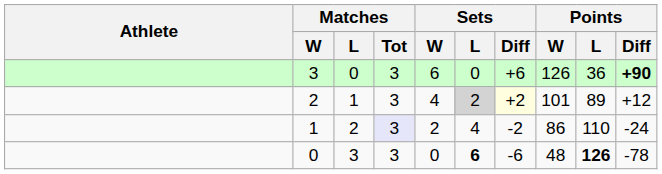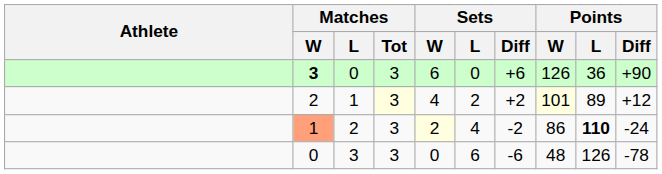(313, 73) normal -> (313, 73) bold
(636, 73) bold -> (636, 73) normal
(394, 100) no background -> (394, 100) lightyellow background
(475, 100) lightgrey background -> (475, 100) no background
(515, 100) lightyellow background -> (515, 100) no background
(556, 100) no background -> (556, 100) lightyellow background
(313, 127) no background -> (313, 127) lightsalmon background
(394, 127) lavender background -> (394, 127) no background
(435, 127) no background -> (435, 127) lightyellow background
(596, 127) normal -> (596, 127) bold
(475, 155) bold -> (475, 155) normal
(596, 155) bold -> (596, 155) normal
